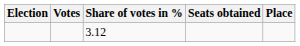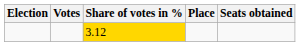columns swapped: (224, 13) <-> (279, 13)
(96, 32) no background -> (96, 32) gold background
